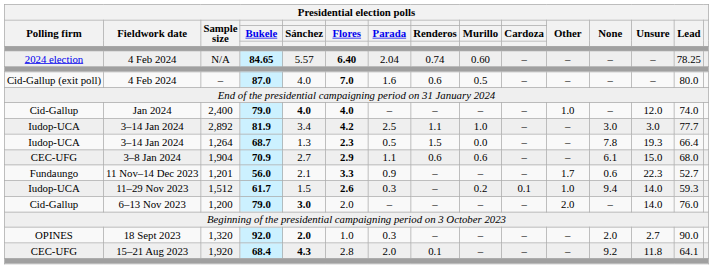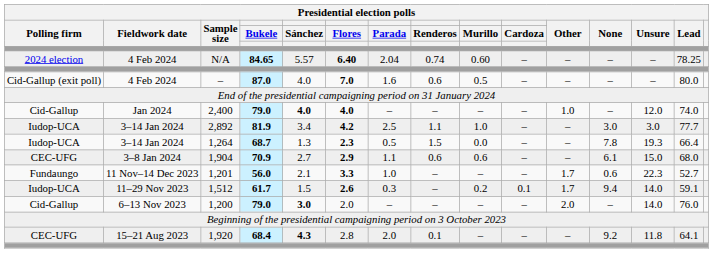(389, 173) 0.9 -> (389, 173) 1.0
(568, 189) 1.0 -> (568, 189) 1.7
(689, 189) 59.3 -> (689, 189) 59.1
- row: (220, 235)
